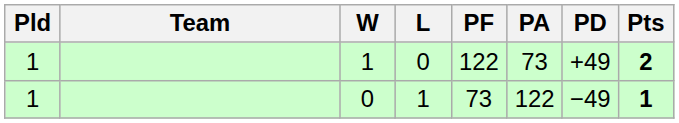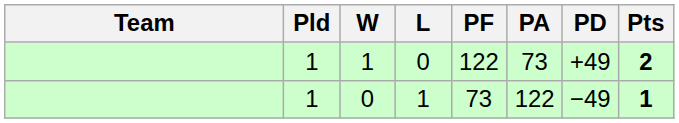columns swapped: (200, 23) <-> (33, 23)
